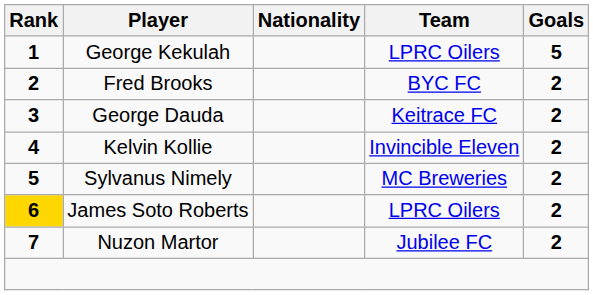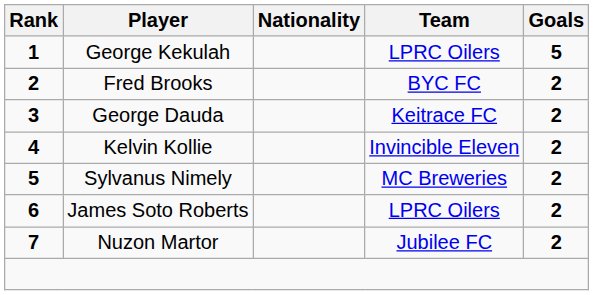(34, 210) gold background -> (34, 210) no background
